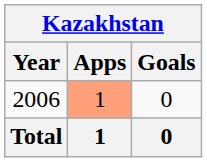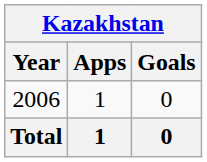(100, 99) lightsalmon background -> (100, 99) no background
